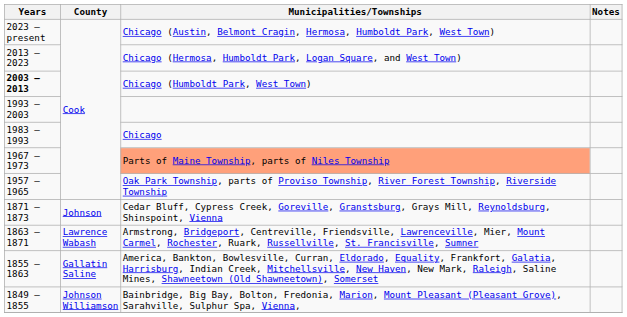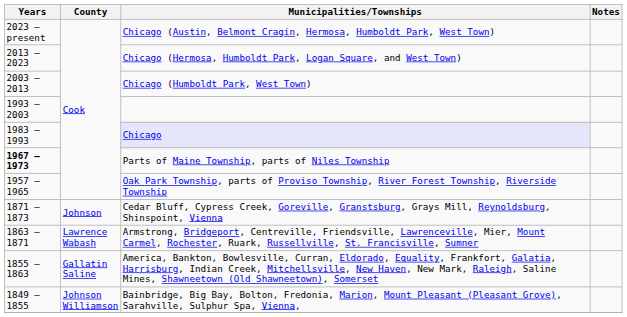(23, 84) bold -> (23, 84) normal
(142, 135) no background -> (142, 135) lavender background
(23, 161) normal -> (23, 161) bold
(256, 161) lightsalmon background -> (256, 161) no background
